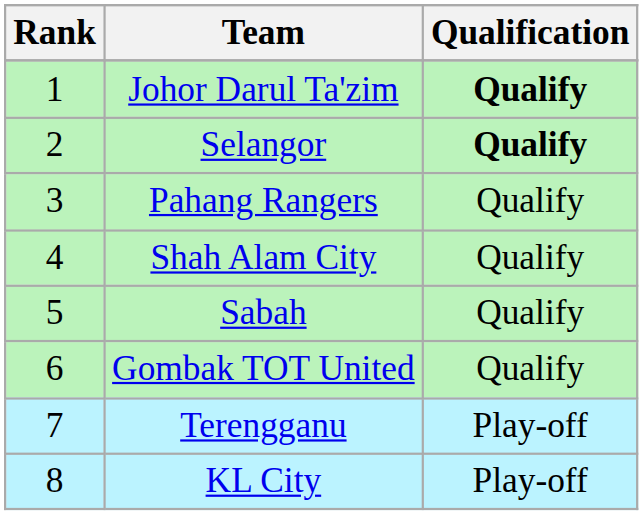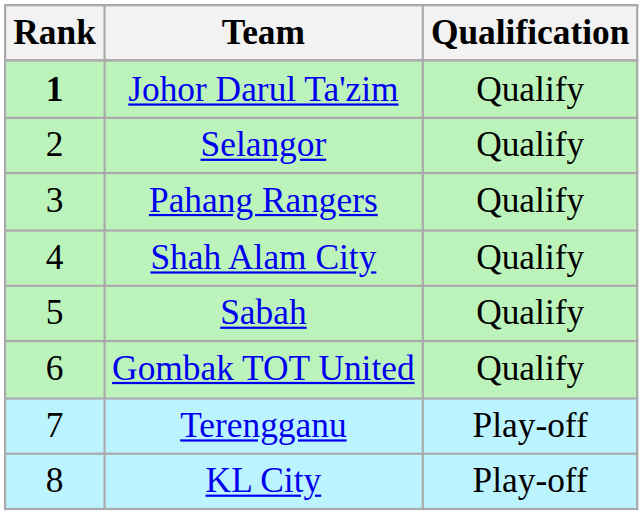(55, 88) normal -> (55, 88) bold
(530, 88) bold -> (530, 88) normal
(530, 144) bold -> (530, 144) normal
